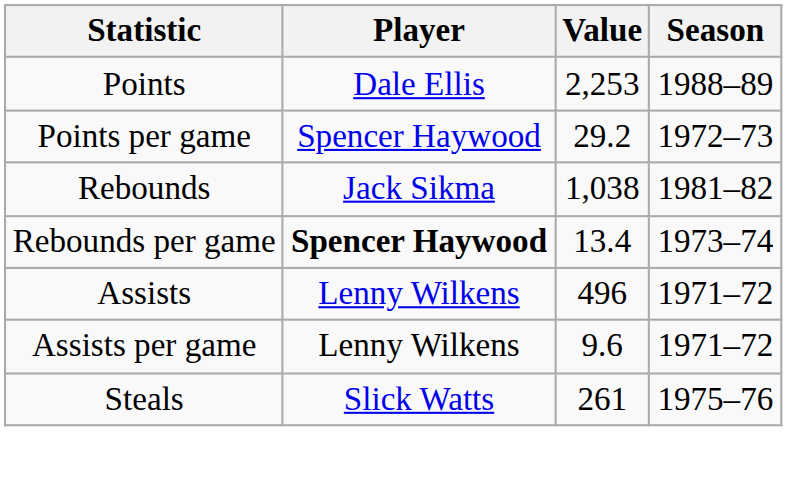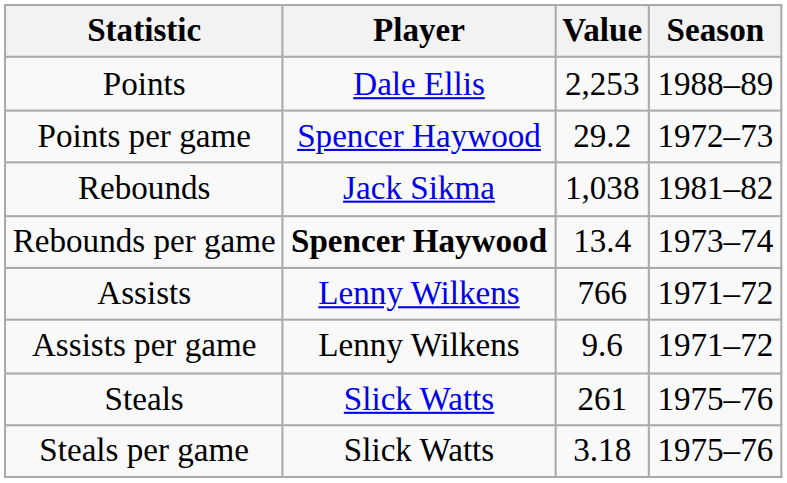(602, 293) 496 -> (602, 293) 766
+ row: (144, 450)
